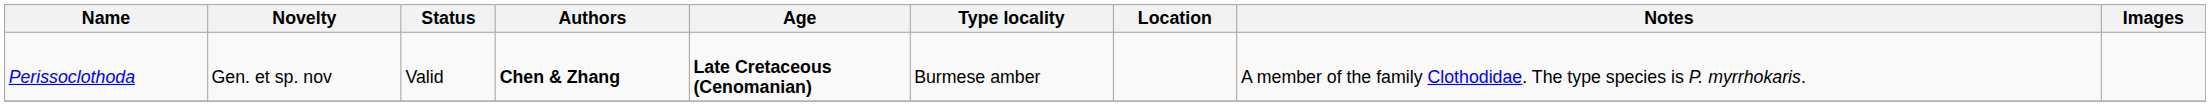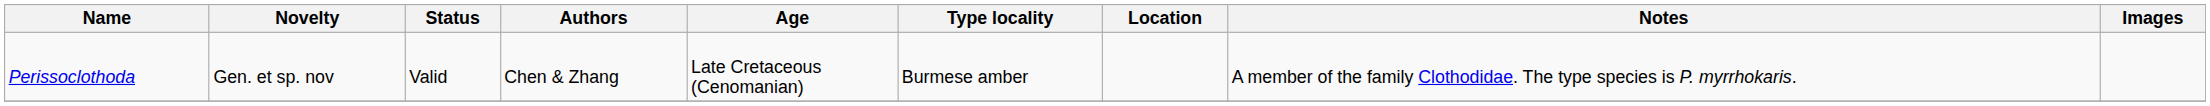(560, 76) bold -> (562, 76) normal
(763, 76) bold -> (756, 76) normal
